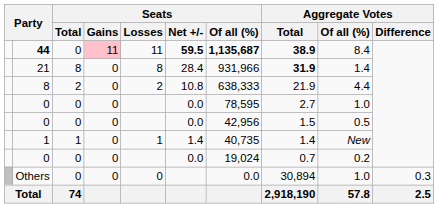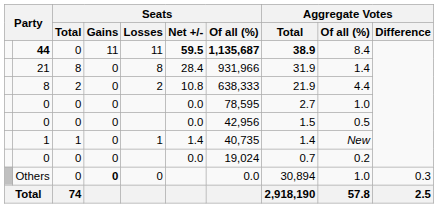(112, 50) pink background -> (112, 50) no background
(304, 68) bold -> (304, 68) normal
(115, 176) normal -> (115, 176) bold
